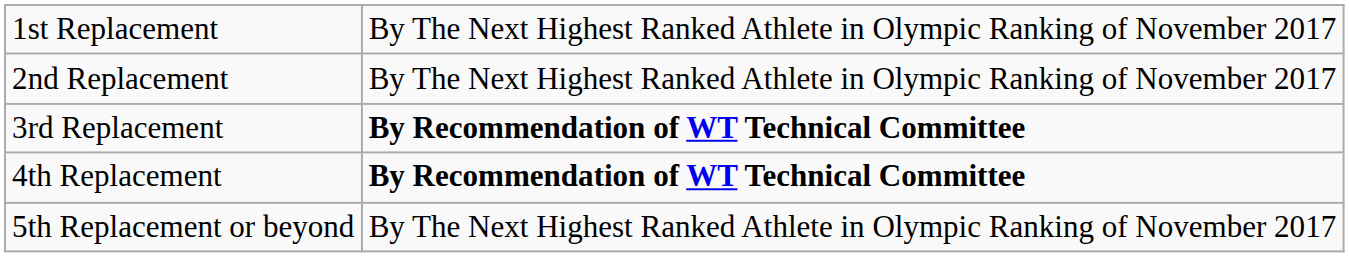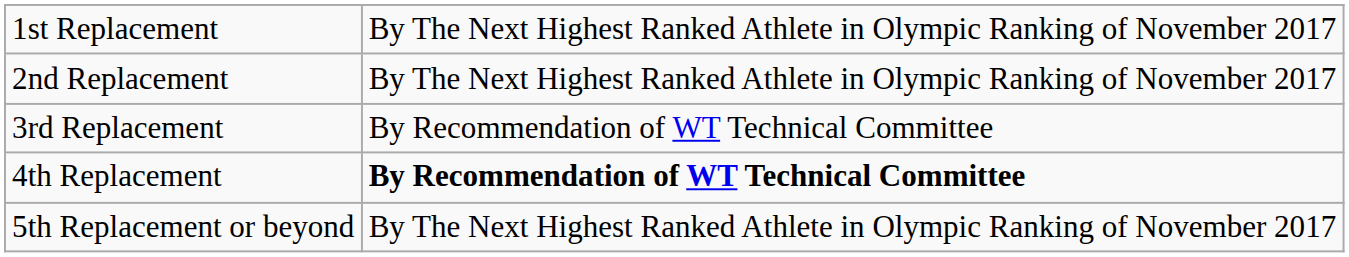(697, 127) bold -> (681, 127) normal
